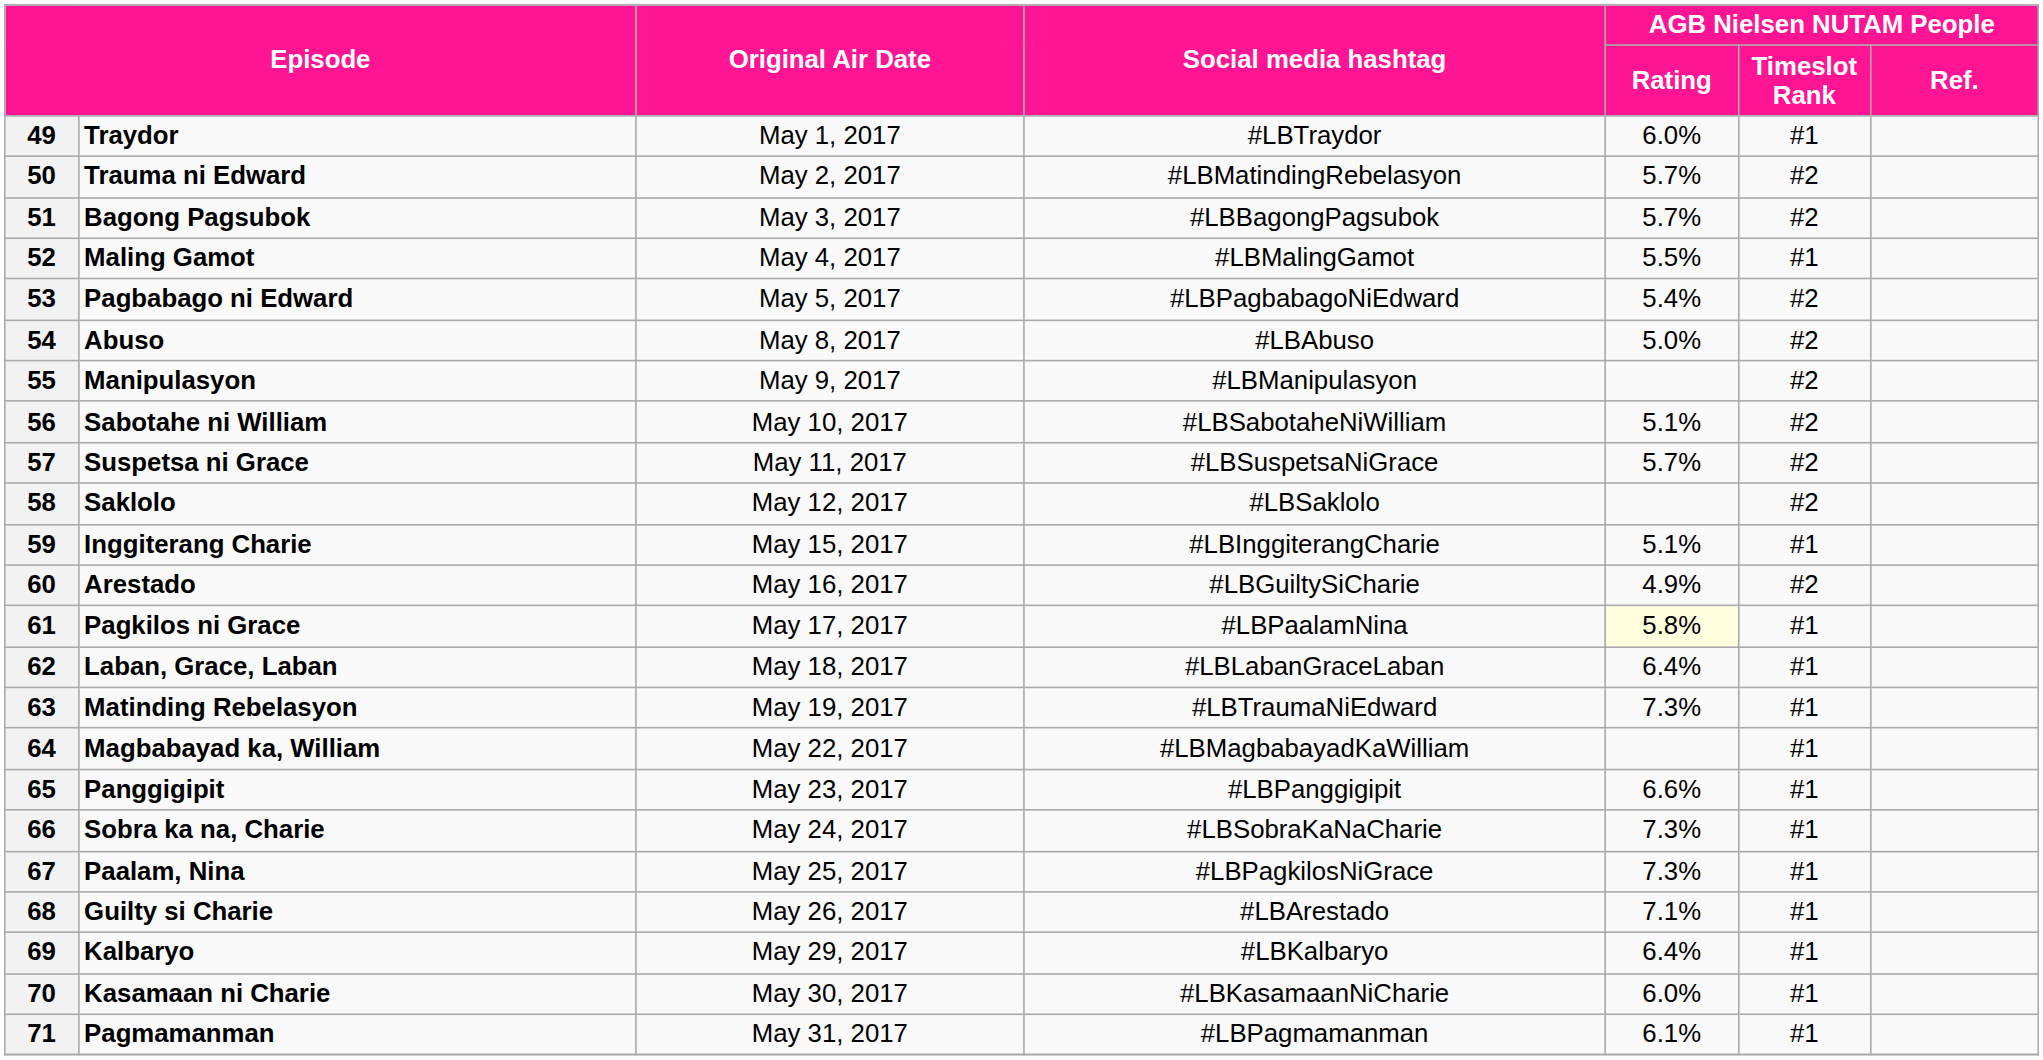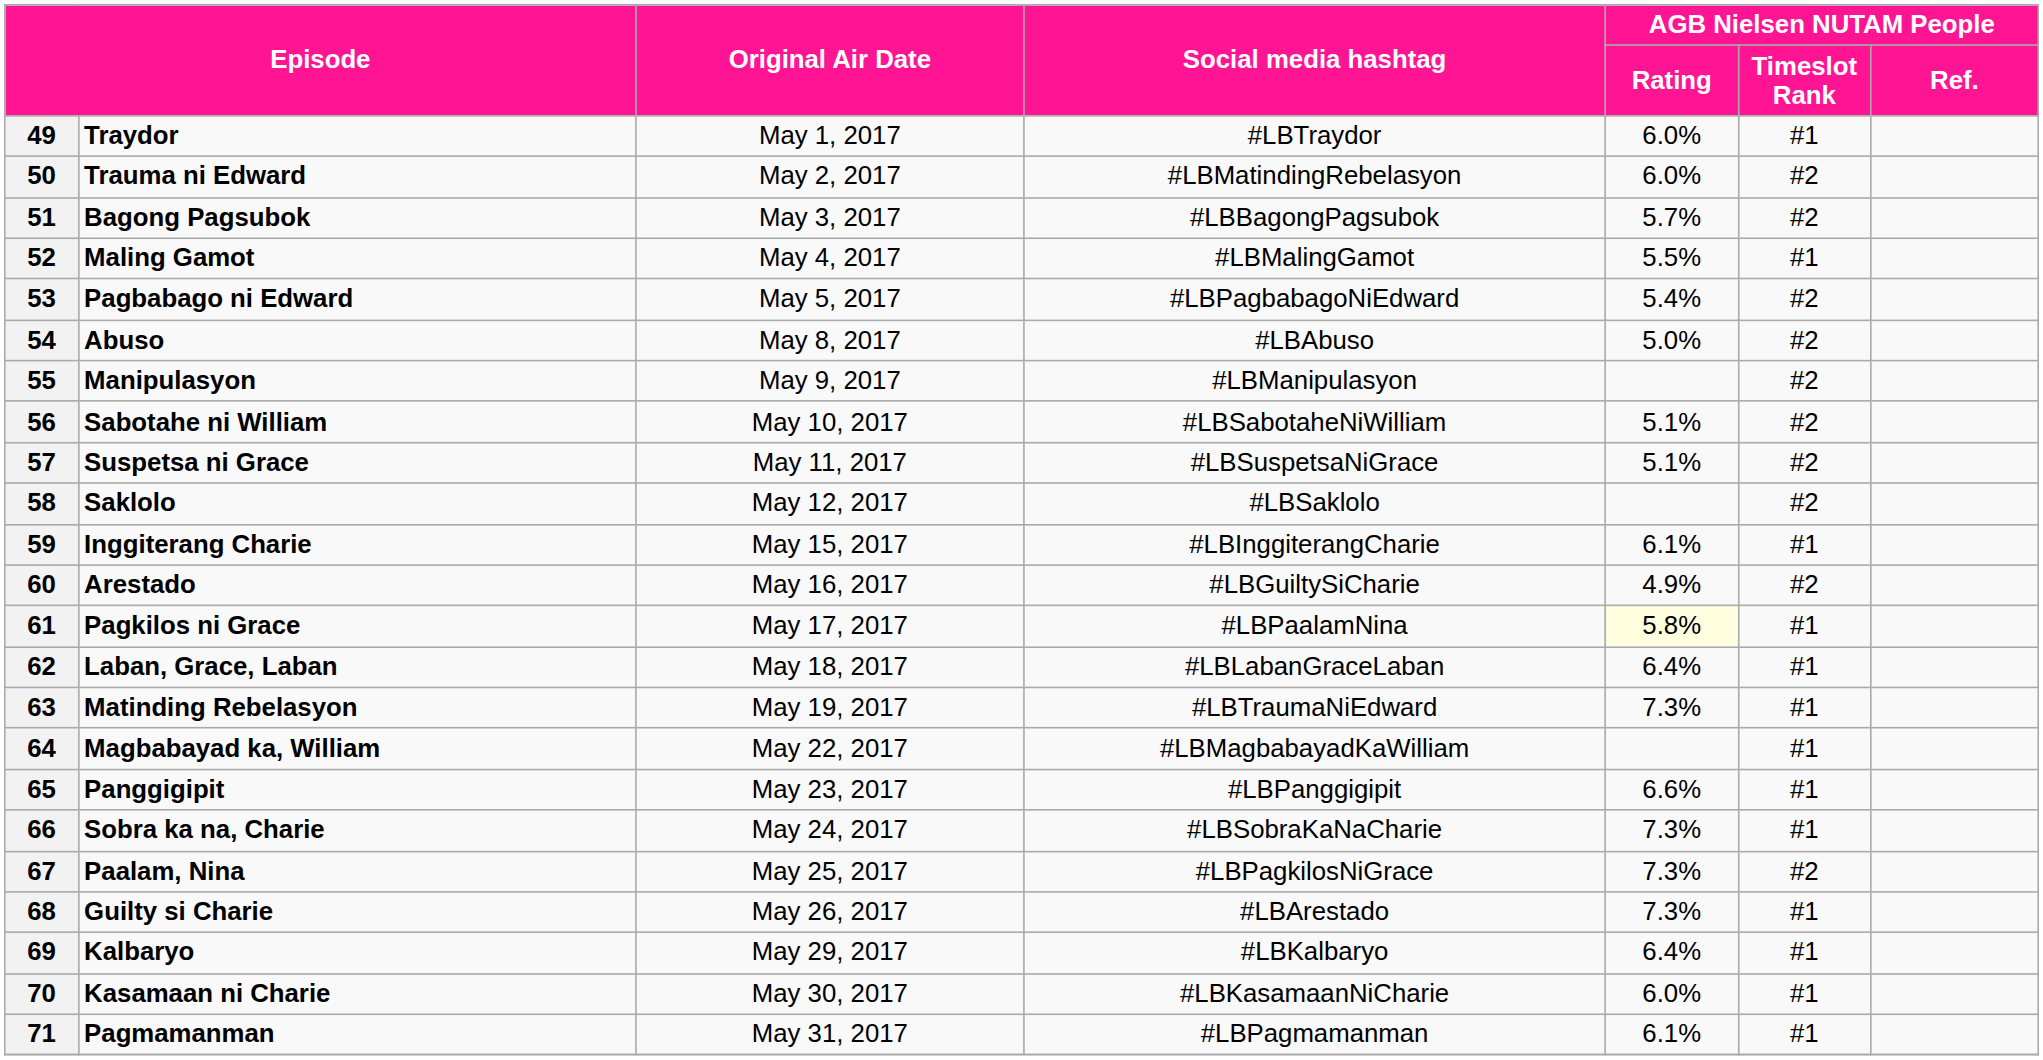(1672, 176) 5.7% -> (1672, 176) 6.0%
(1672, 462) 5.7% -> (1672, 462) 5.1%
(1672, 544) 5.1% -> (1672, 544) 6.1%
(1804, 870) #1 -> (1804, 870) #2
(1672, 911) 7.1% -> (1672, 911) 7.3%
